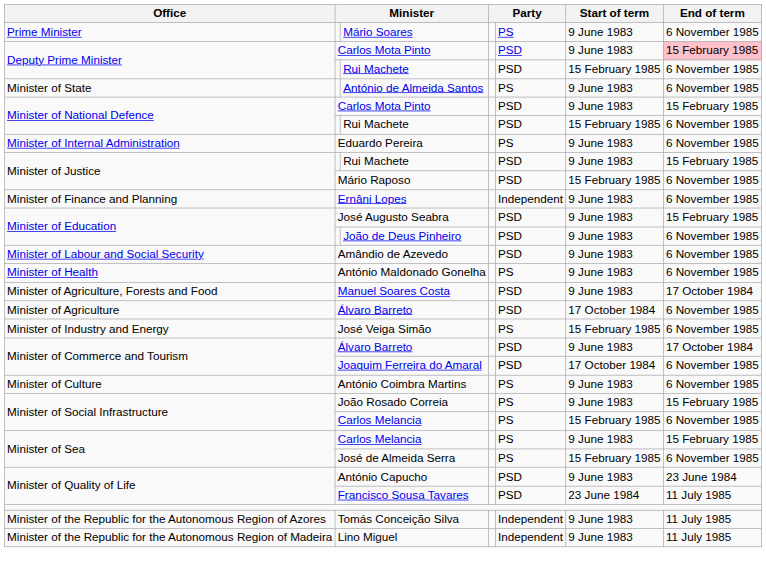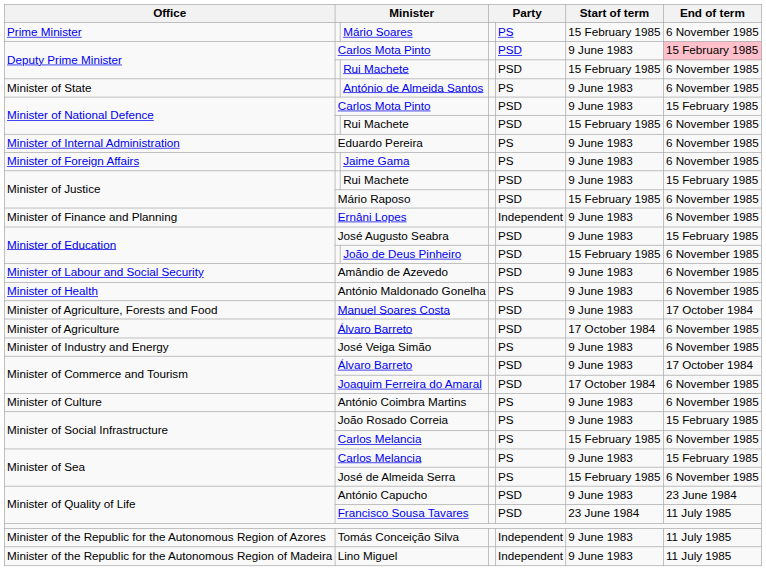(600, 32) 9 June 1983 -> (614, 32) 15 February 1985
+ row: (73, 161)
(600, 236) 9 June 1983 -> (614, 254) 15 February 1985
(614, 328) 15 February 1985 -> (600, 347) 9 June 1983
